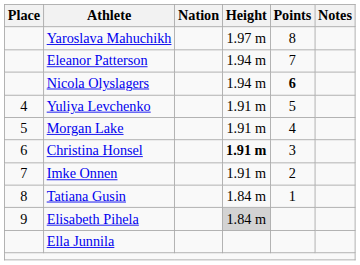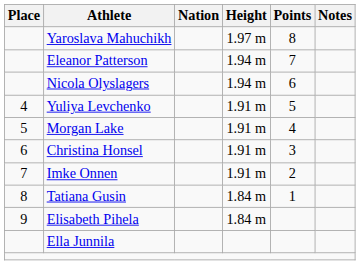(292, 83) bold -> (292, 83) normal
(246, 151) bold -> (246, 151) normal
(246, 219) lightgrey background -> (246, 219) no background
